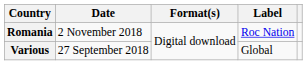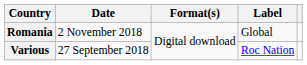(268, 32) Roc Nation -> (257, 32) Global
(257, 50) Global -> (268, 50) Roc Nation
